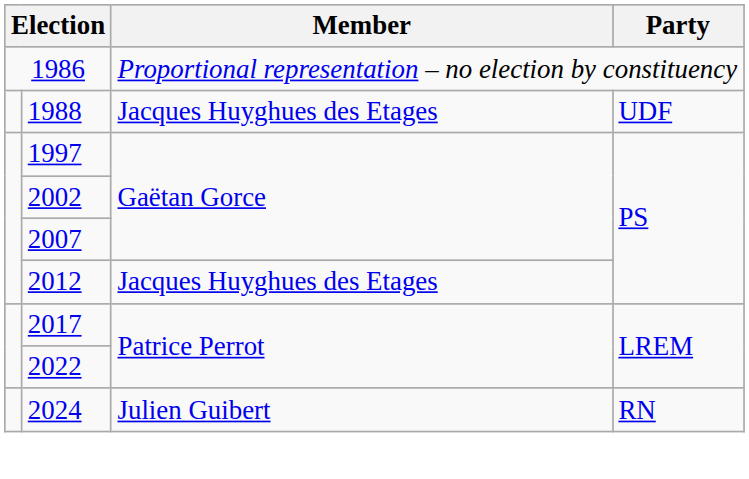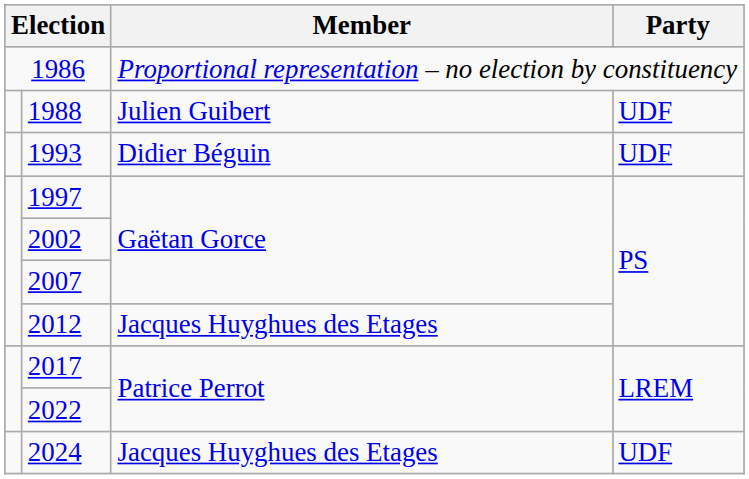(278, 111) Jacques Huyghues des Etages -> (194, 111) Julien Guibert
+ row: (55, 153)
(194, 409) Julien Guibert -> (278, 452) Jacques Huyghues des Etages
(637, 409) RN -> (645, 452) UDF
